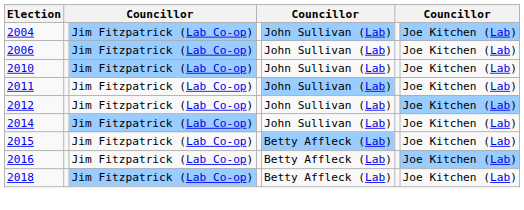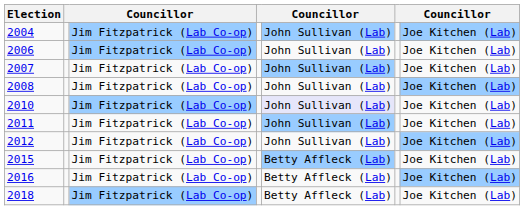+ row: (21, 68)
+ row: (21, 86)
(328, 68) no background -> (328, 105) lavender background
- row: (21, 123)
